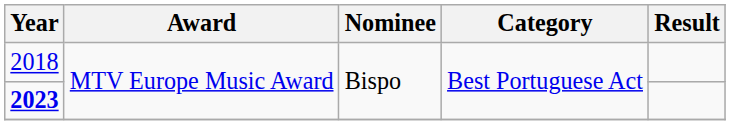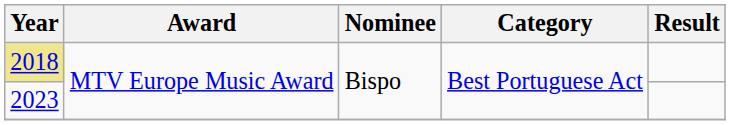(34, 61) no background -> (34, 61) khaki background
(34, 100) bold -> (34, 100) normal
